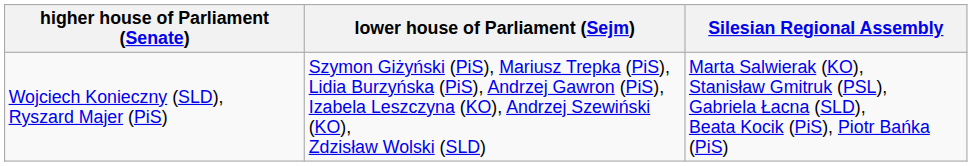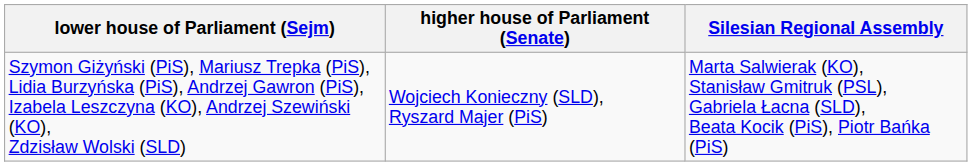columns swapped: (495, 28) <-> (155, 28)
